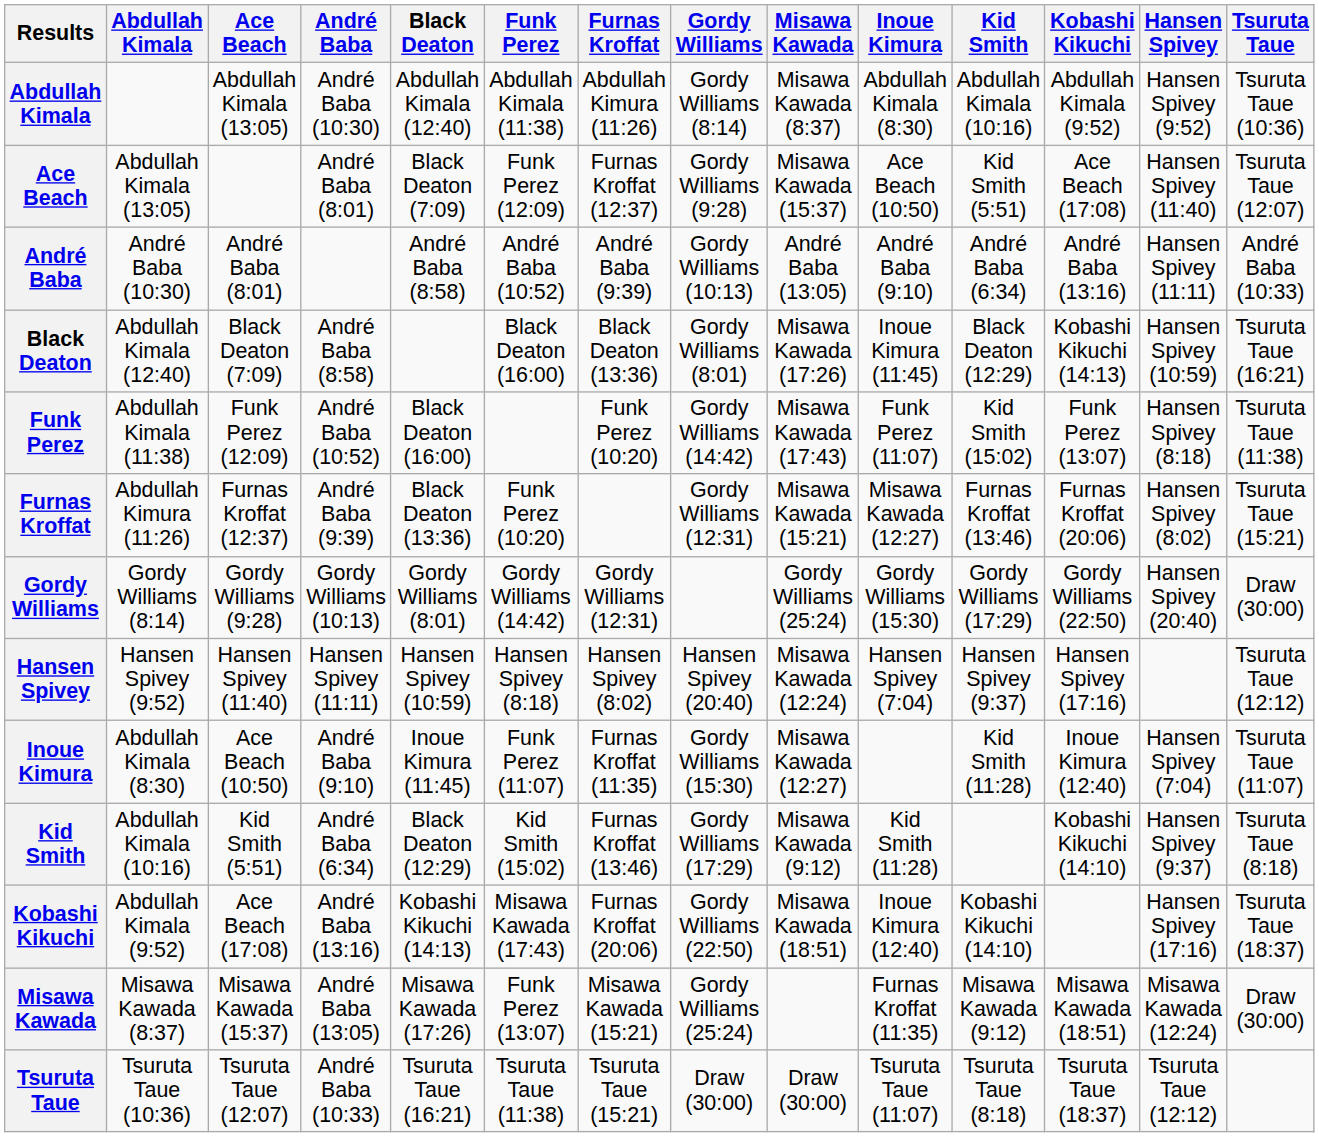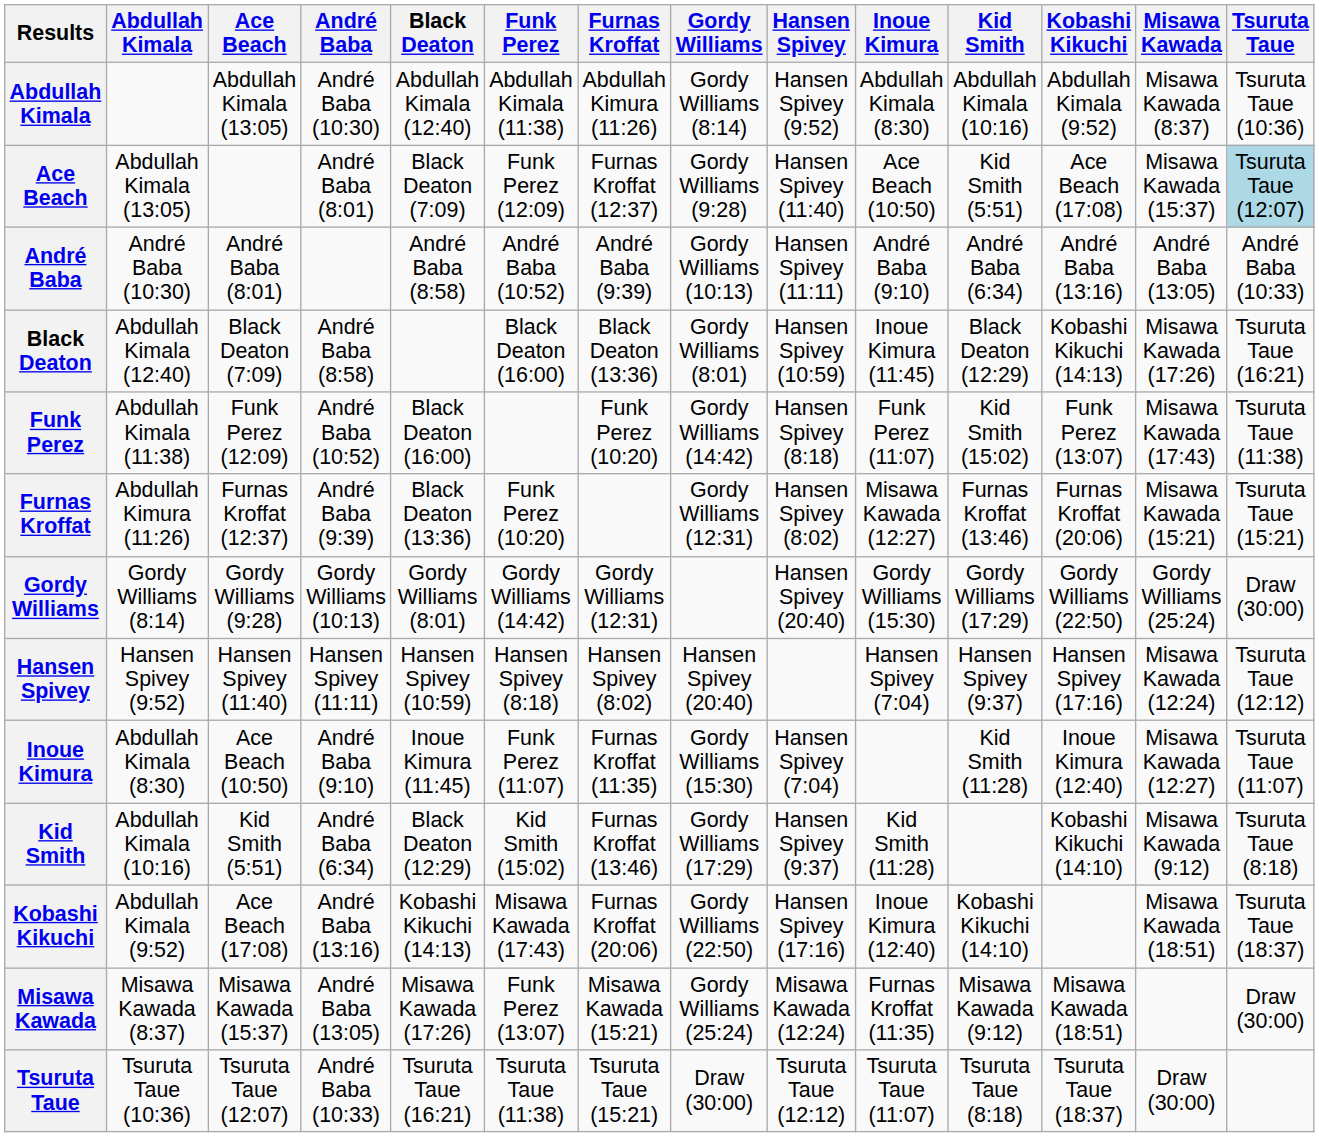columns swapped: (1183, 33) <-> (813, 33)
(1270, 185) no background -> (1270, 185) lightblue background
